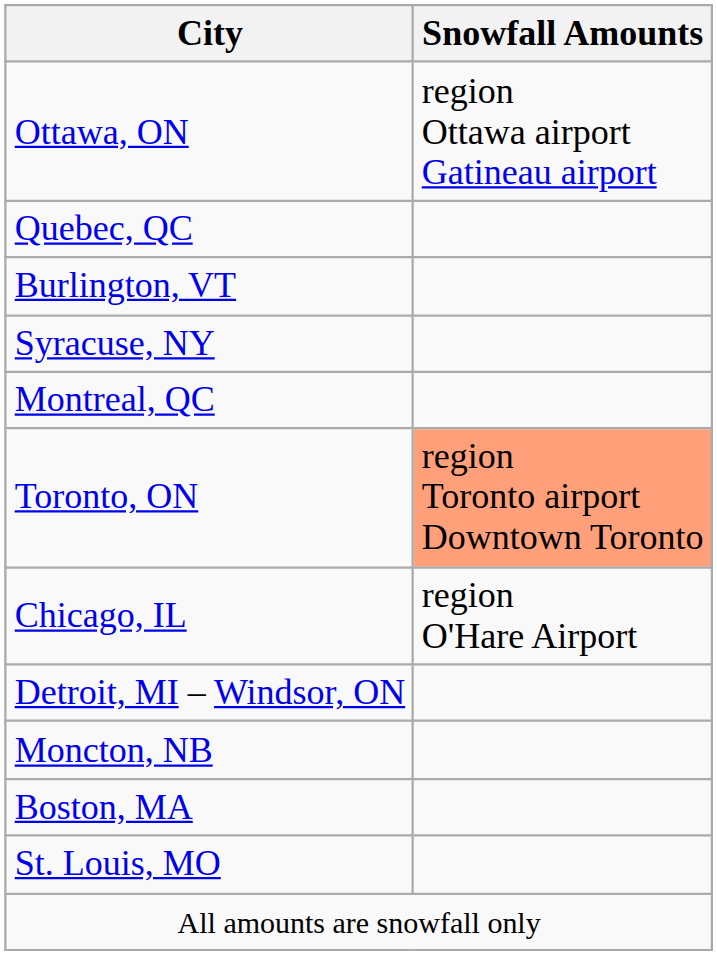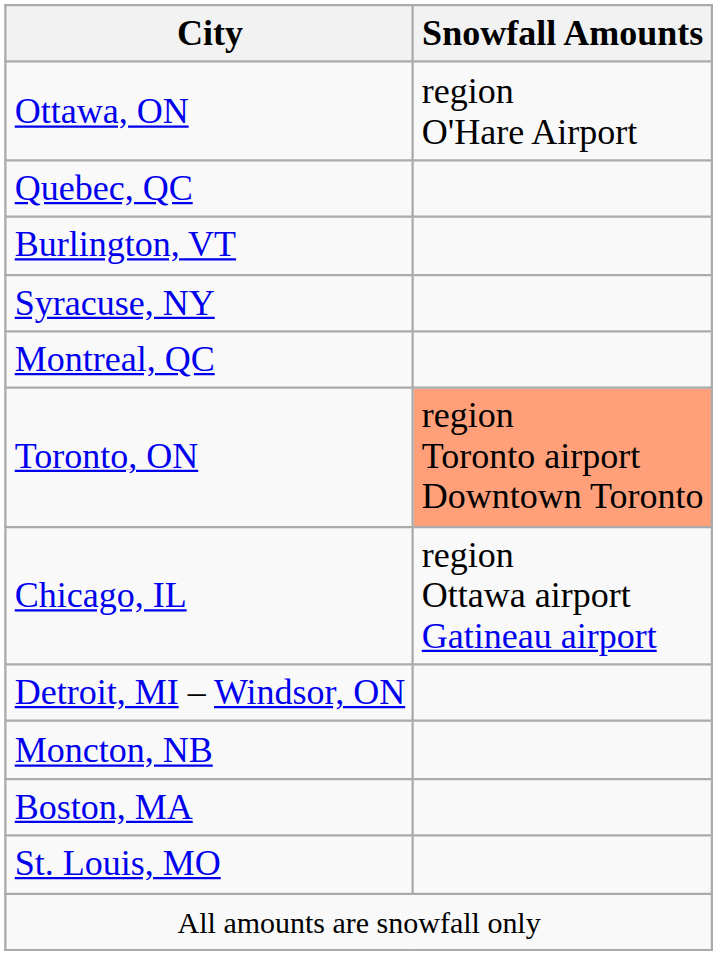(539, 130) region Ottawa airport Gatineau airport -> (529, 110) region O'Hare Airport
(529, 614) region O'Hare Airport -> (539, 594) region Ottawa airport Gatineau airport
